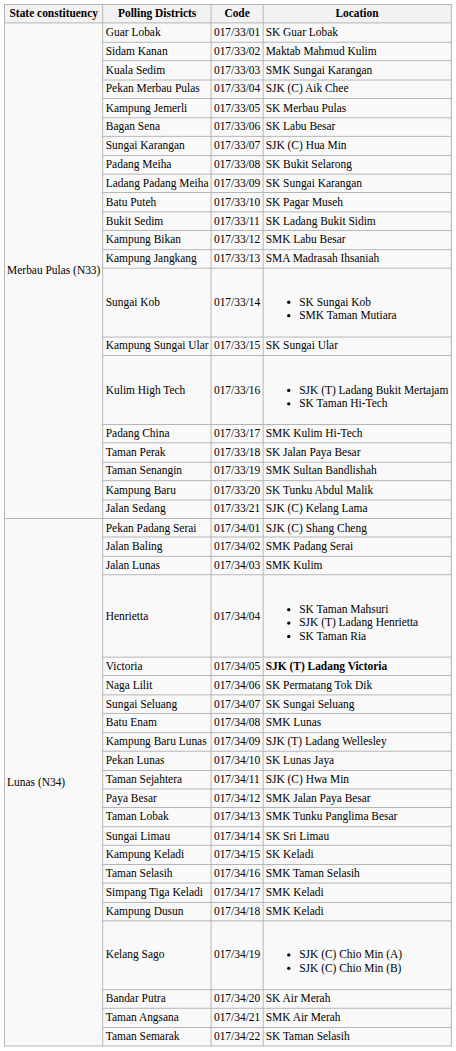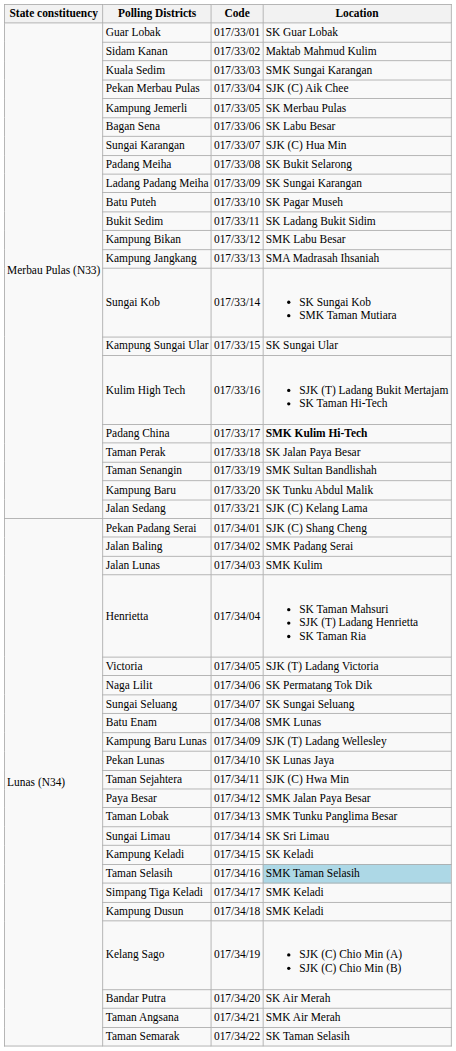(314, 433) normal -> (317, 433) bold
(326, 666) bold -> (322, 666) normal
(313, 873) no background -> (313, 873) lightblue background
